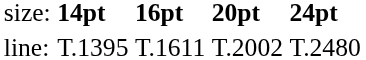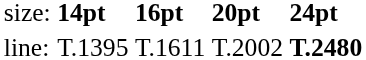(325, 48) normal -> (326, 48) bold
